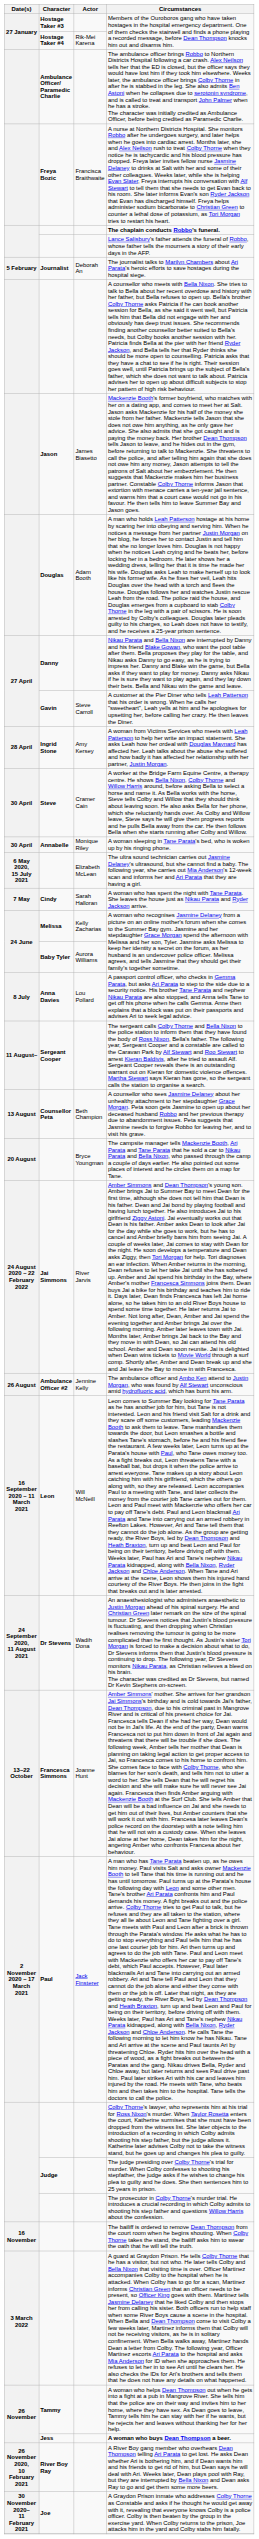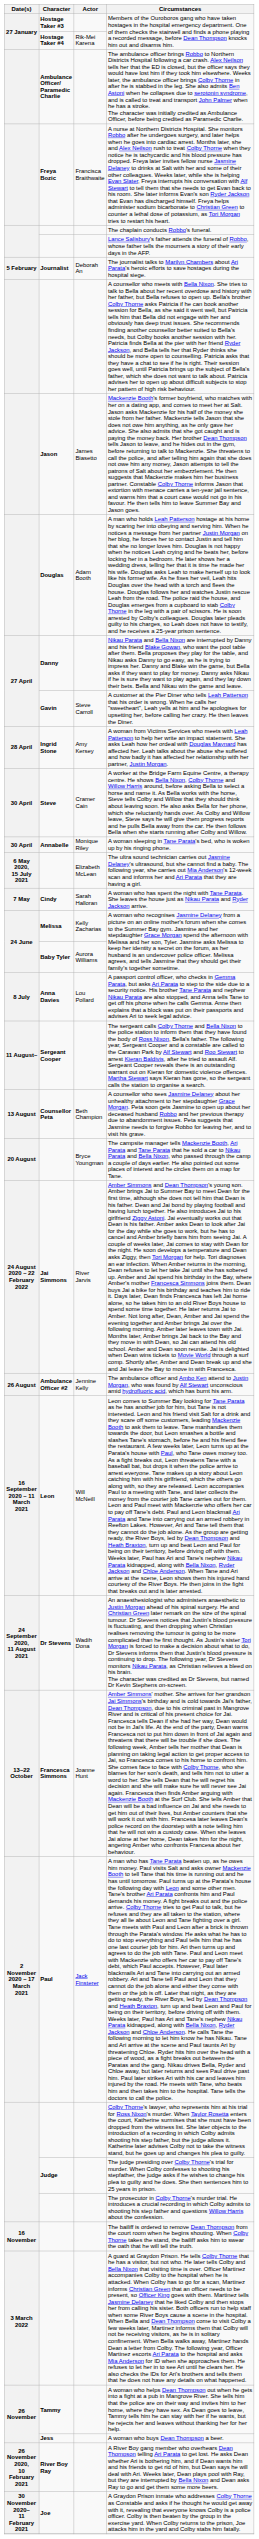(164, 230) bold -> (160, 230) normal
(169, 2439) bold -> (166, 2439) normal
